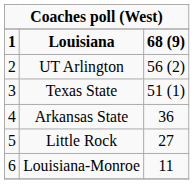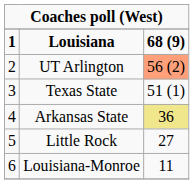(166, 66) no background -> (166, 66) lightsalmon background
(166, 116) no background -> (166, 116) khaki background
